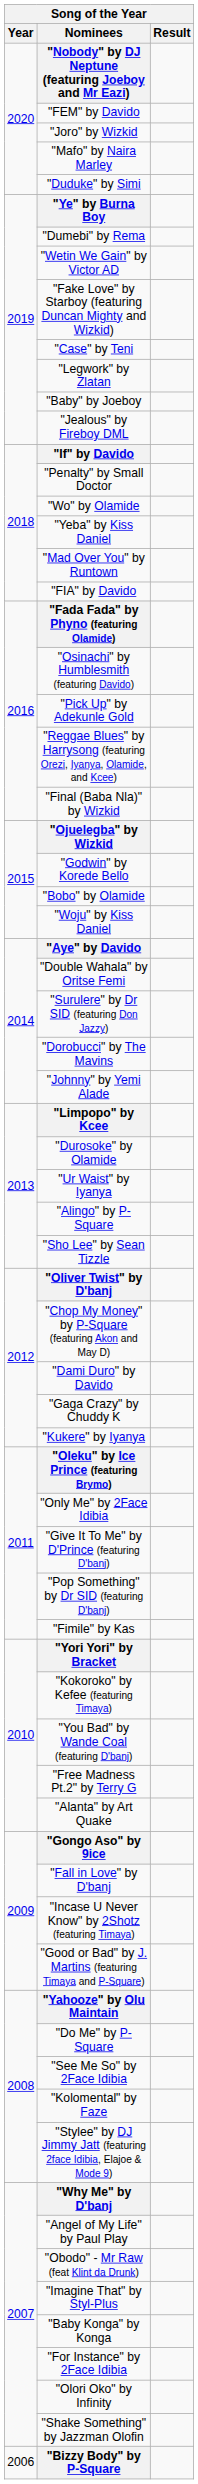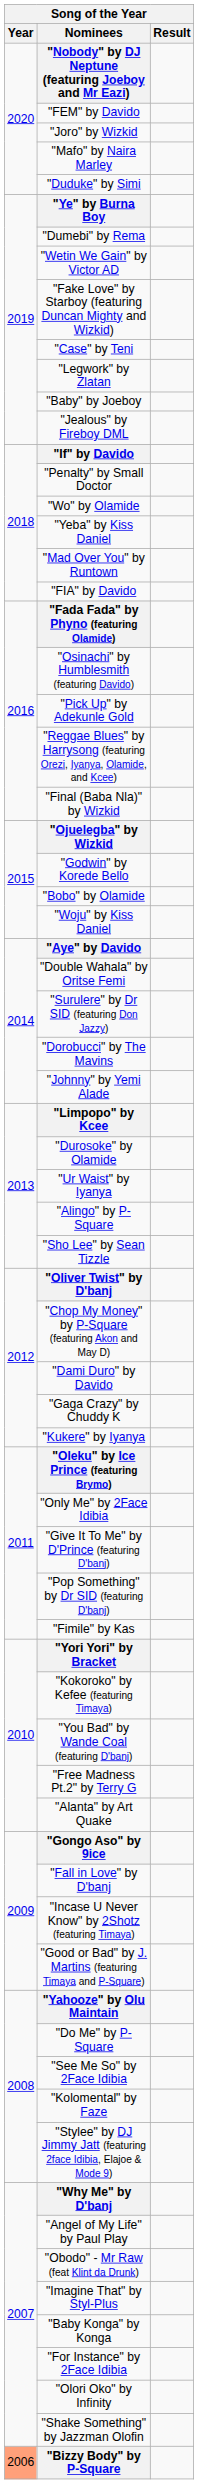(21, 2462) no background -> (21, 2462) lightsalmon background
